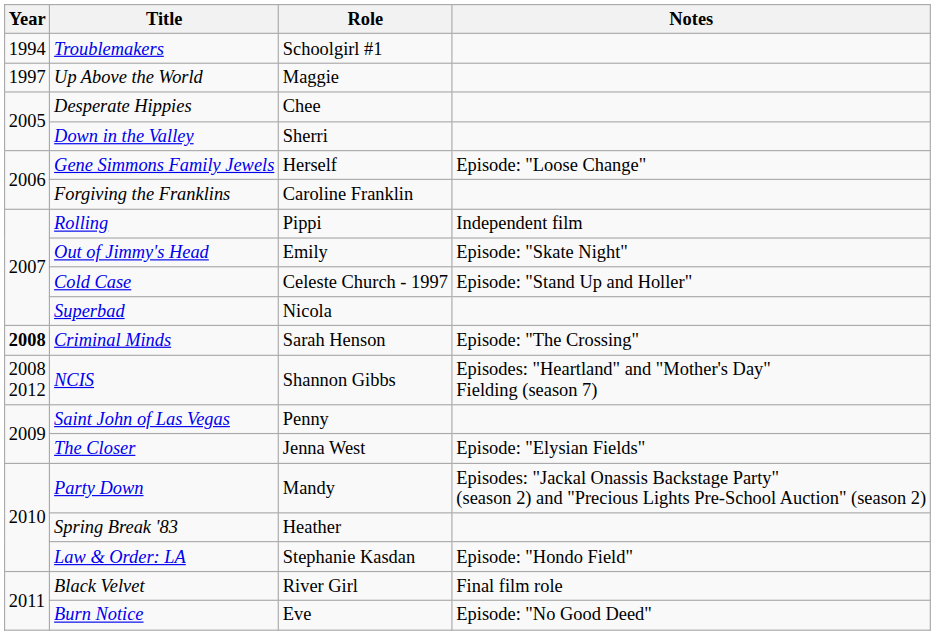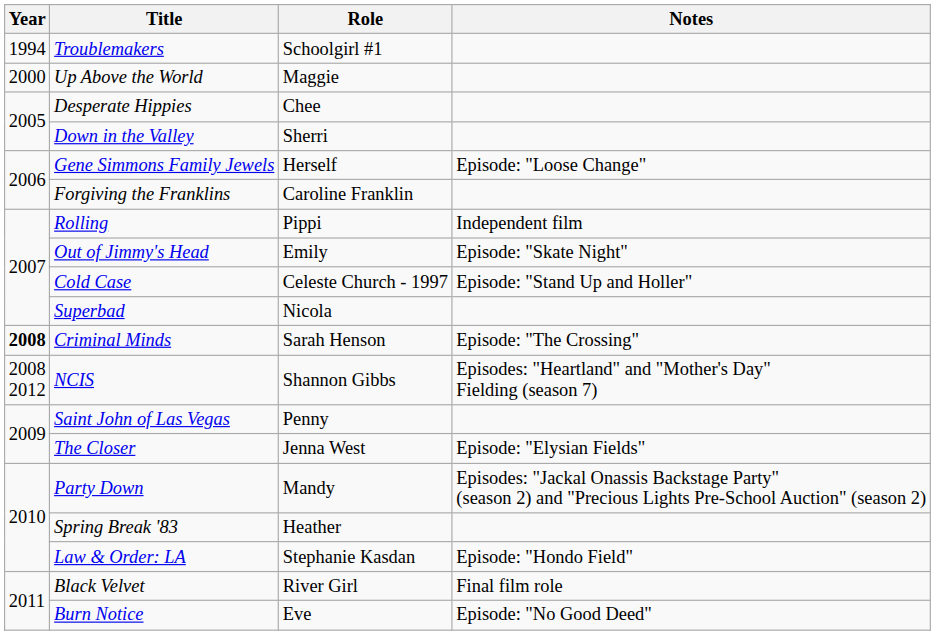(27, 77) 1997 -> (27, 77) 2000
